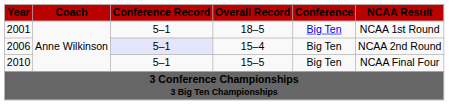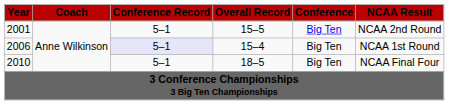(253, 29) 18–5 -> (253, 29) 15–5
(400, 29) NCAA 1st Round -> (400, 29) NCAA 2nd Round
(400, 46) NCAA 2nd Round -> (400, 46) NCAA 1st Round
(253, 63) 15–5 -> (253, 63) 18–5
